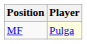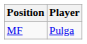(62, 30) lightyellow background -> (62, 30) no background
